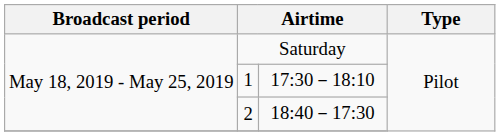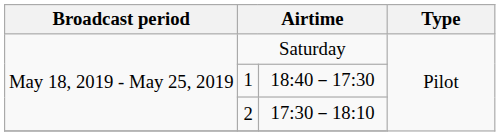(323, 79) 17:30－18:10 -> (323, 79) 18:40－17:30
(323, 113) 18:40－17:30 -> (323, 113) 17:30－18:10
